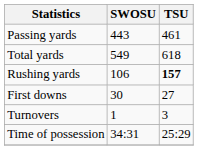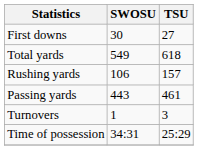rows swapped: (37, 94) <-> (42, 34)
(171, 74) bold -> (171, 74) normal
